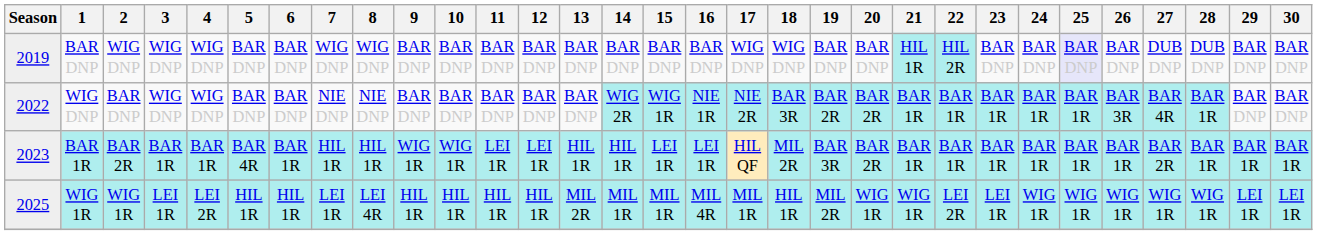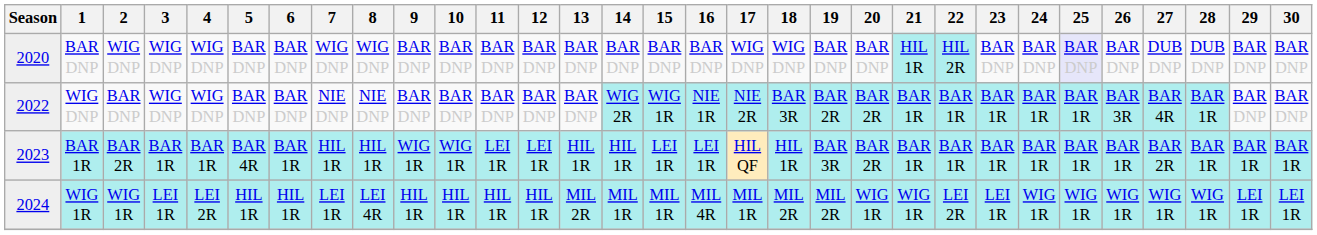(33, 57) 2019 -> (33, 57) 2020
(789, 155) MIL 2R -> (789, 155) HIL 1R
(33, 204) 2025 -> (33, 204) 2024
(789, 204) HIL 1R -> (789, 204) MIL 2R
